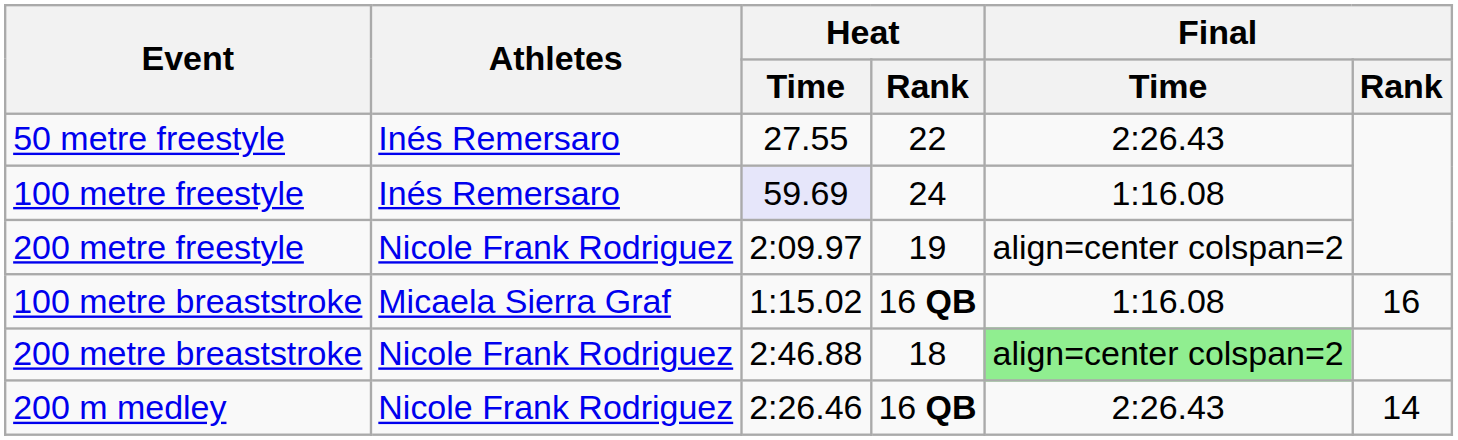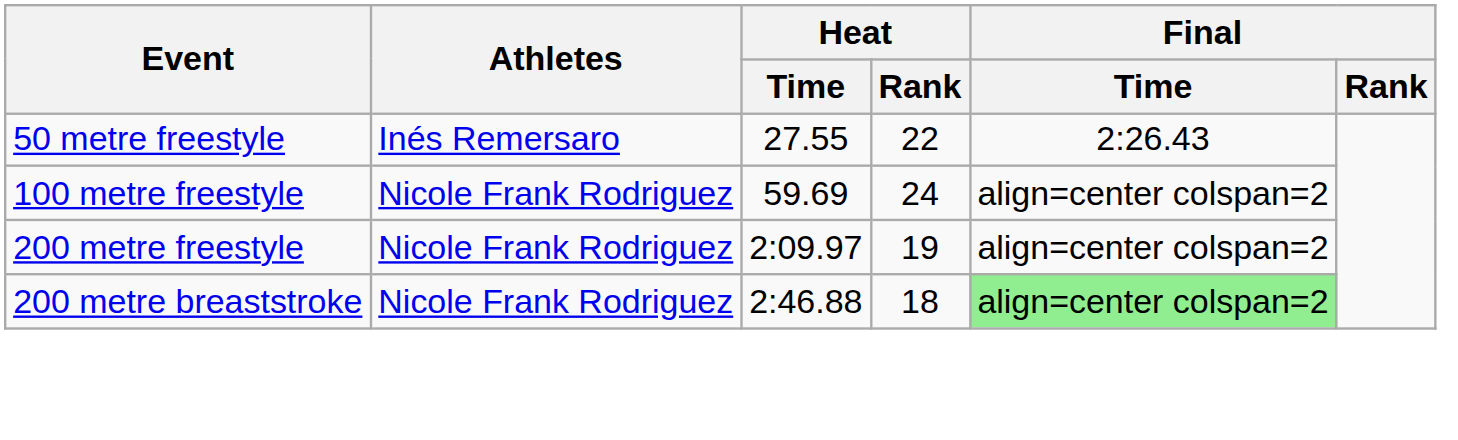(499, 193) Inés Remersaro -> (556, 193) Nicole Frank Rodriguez
(806, 193) lavender background -> (806, 193) no background
(1168, 193) 1:16.08 -> (1153, 193) align=center colspan=2
- row: (188, 301)
- row: (120, 408)
